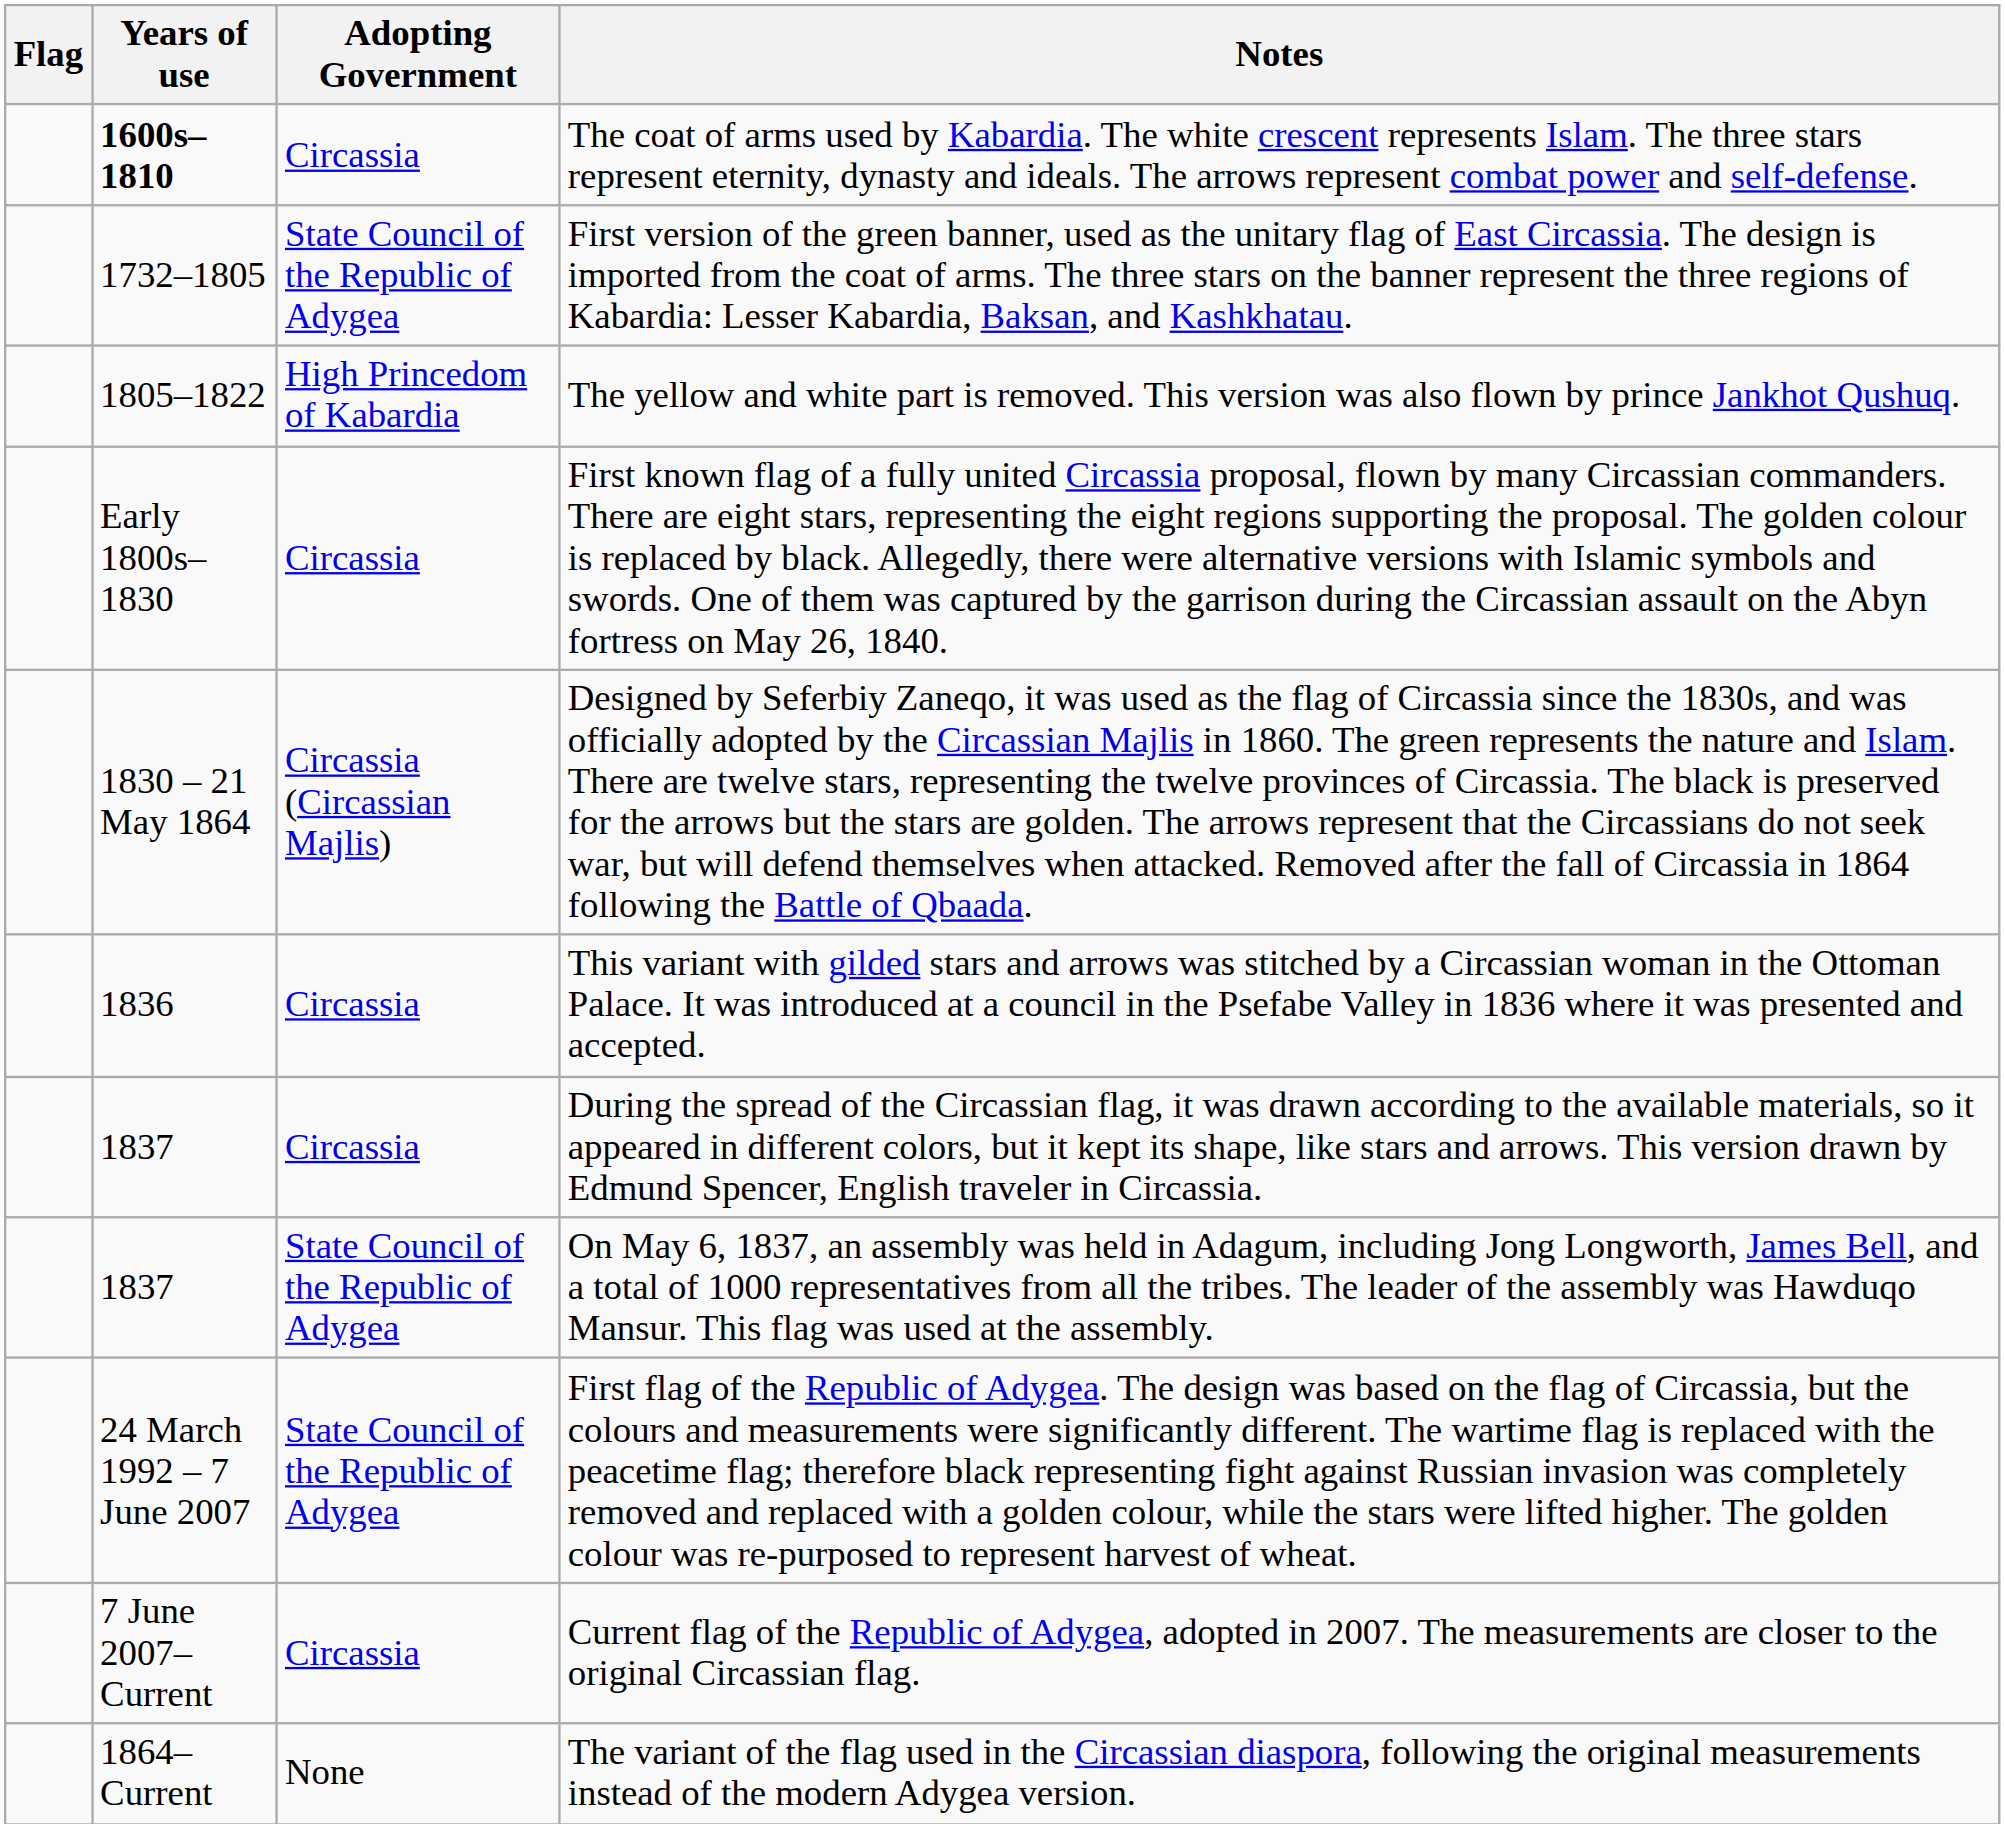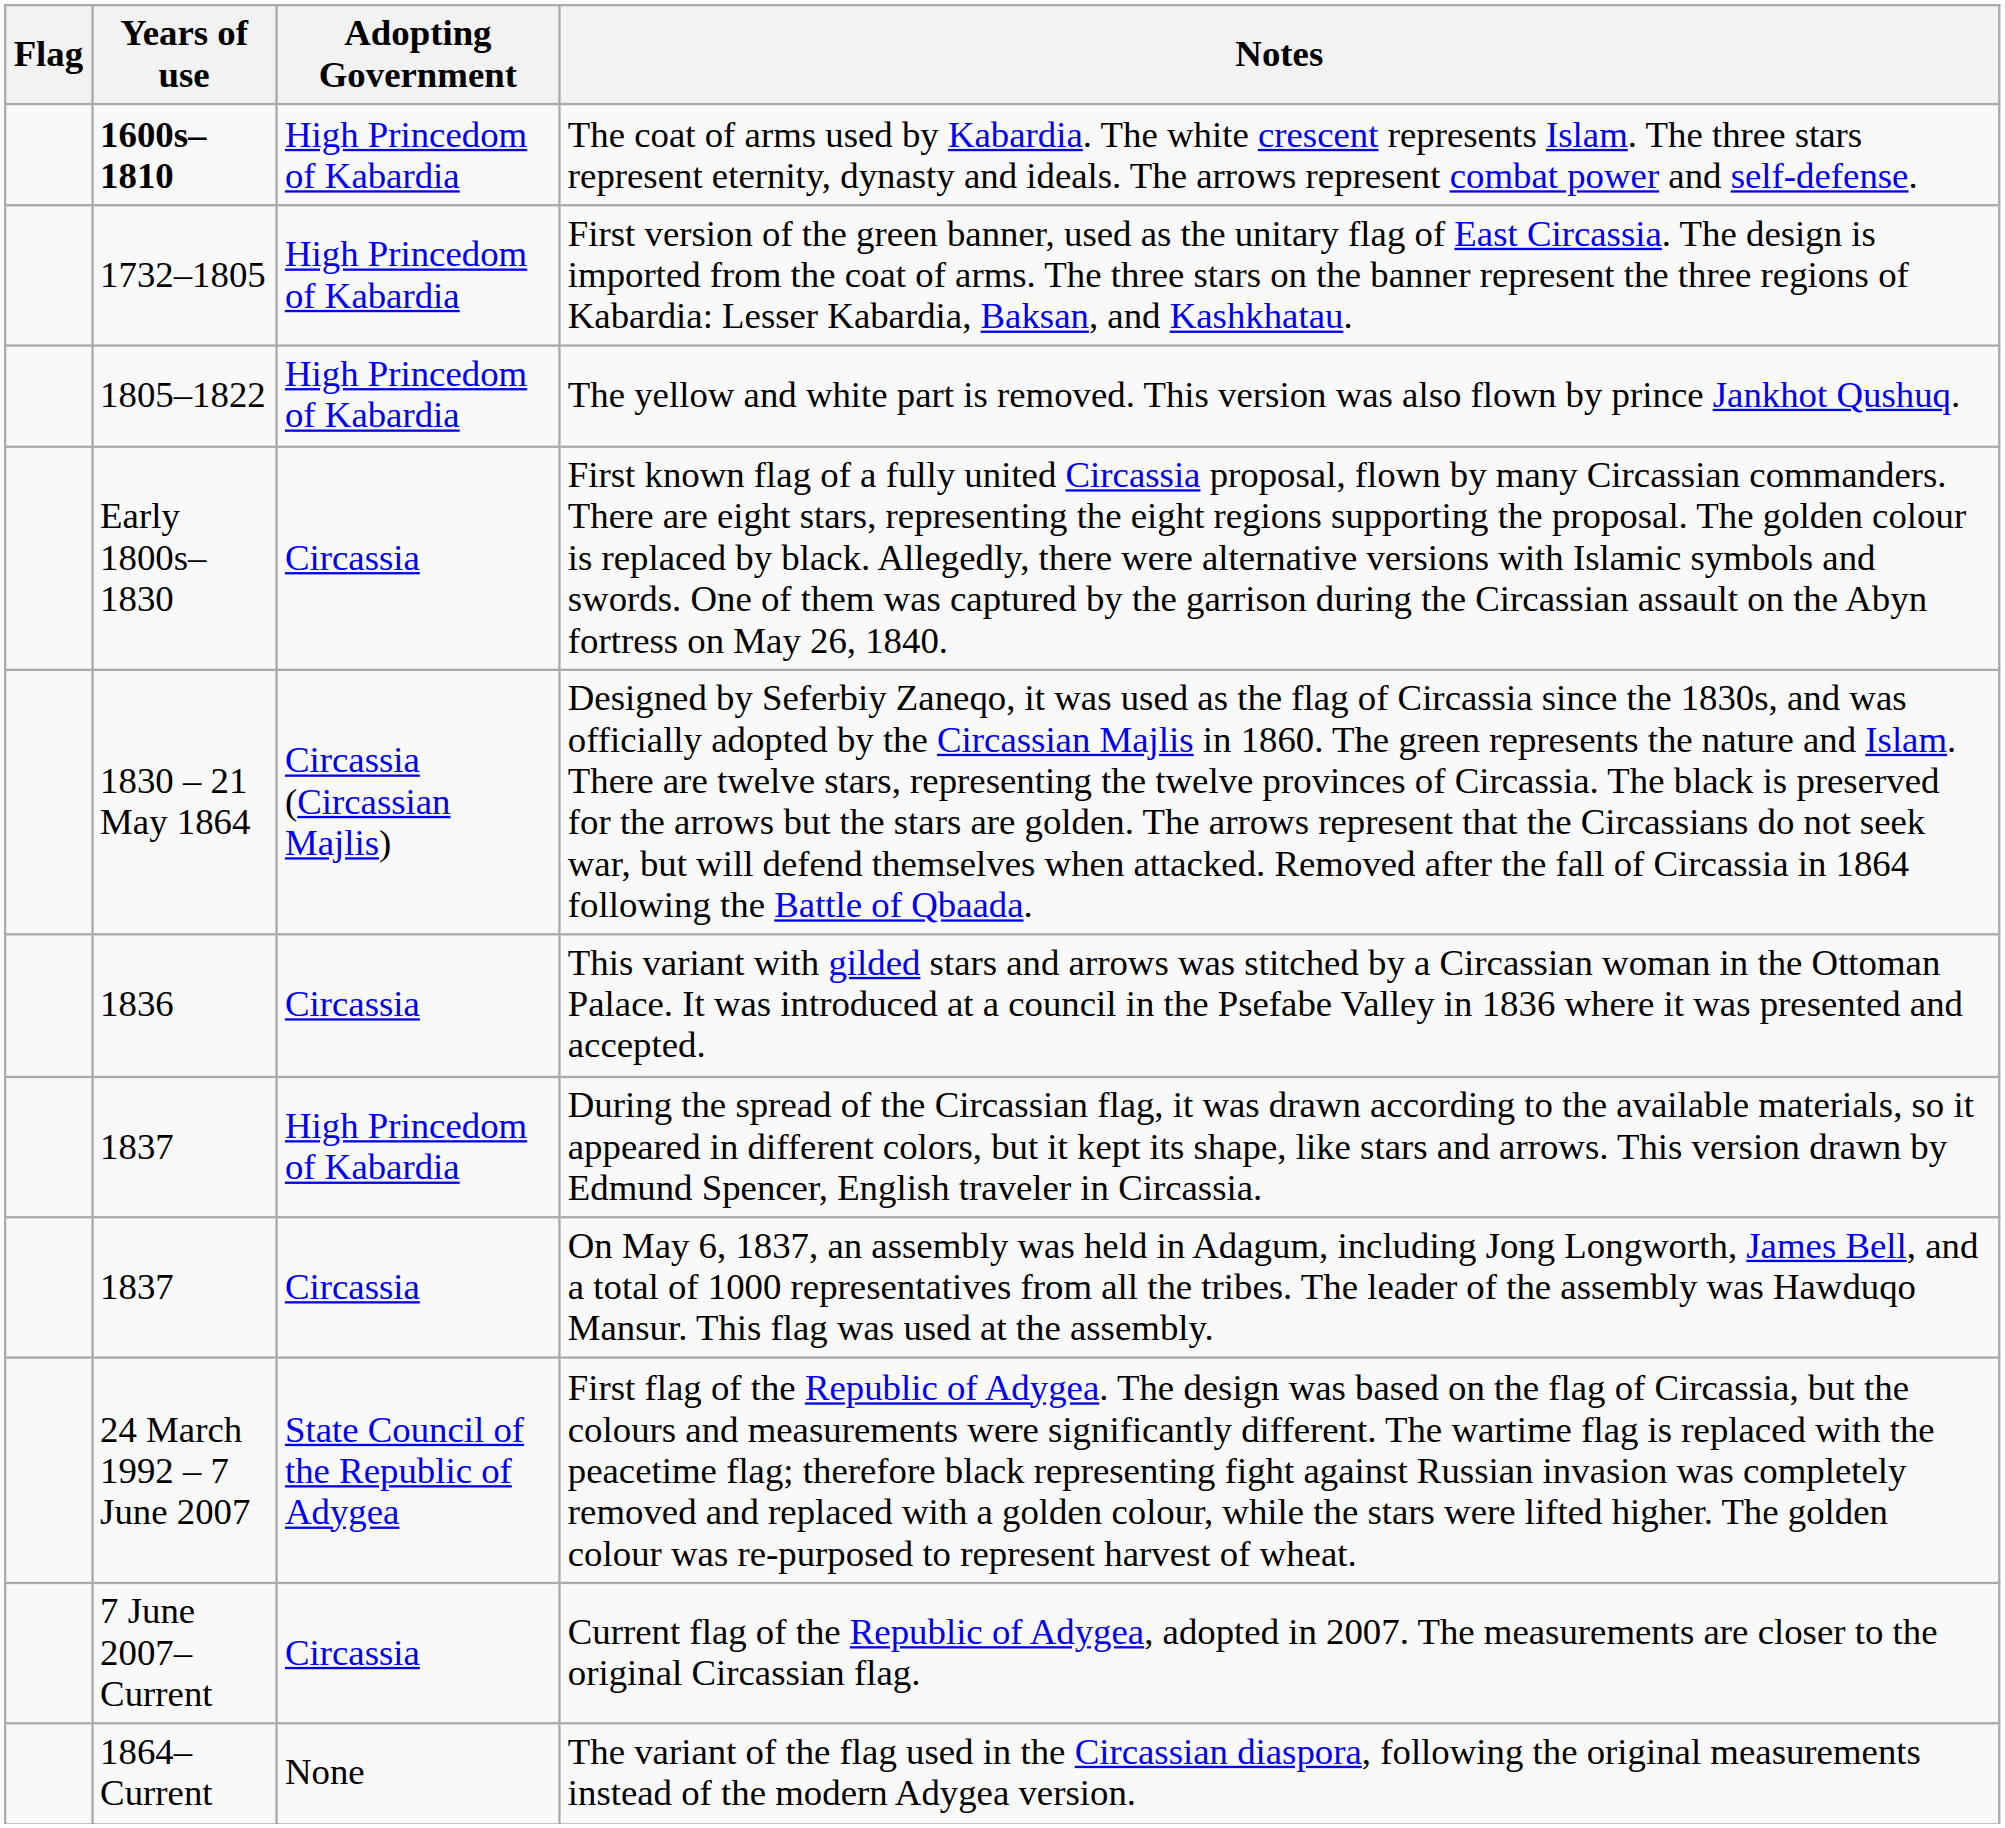(352, 154) Circassia -> (406, 154) High Princedom of Kabardia
(405, 274) State Council of the Republic of Adygea -> (406, 274) High Princedom of Kabardia
(352, 1146) Circassia -> (406, 1146) High Princedom of Kabardia
(405, 1287) State Council of the Republic of Adygea -> (352, 1287) Circassia
